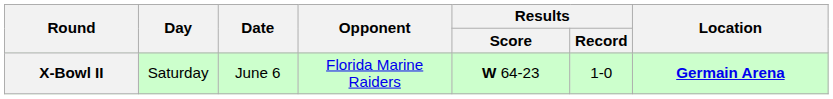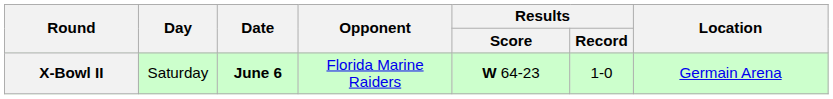(258, 73) normal -> (258, 73) bold
(730, 73) bold -> (731, 73) normal
